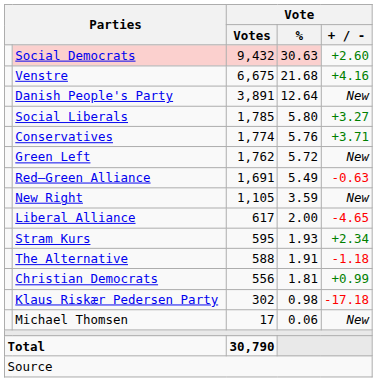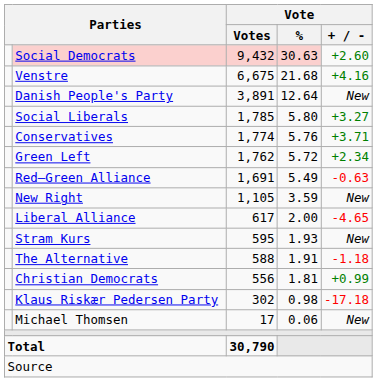(358, 157) New -> (350, 157) +2.34
(350, 238) +2.34 -> (358, 238) New
